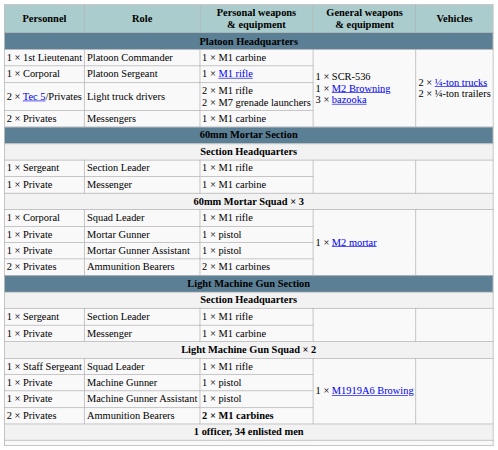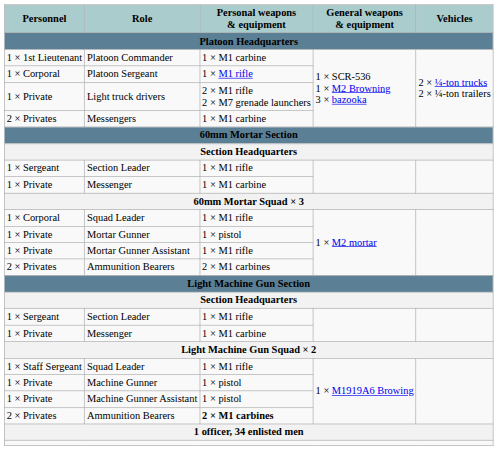(44, 96) 2 × Tec 5/Privates -> (30, 96) 1 × Private
(222, 250) 1 × pistol -> (227, 250) 1 × M1 rifle
